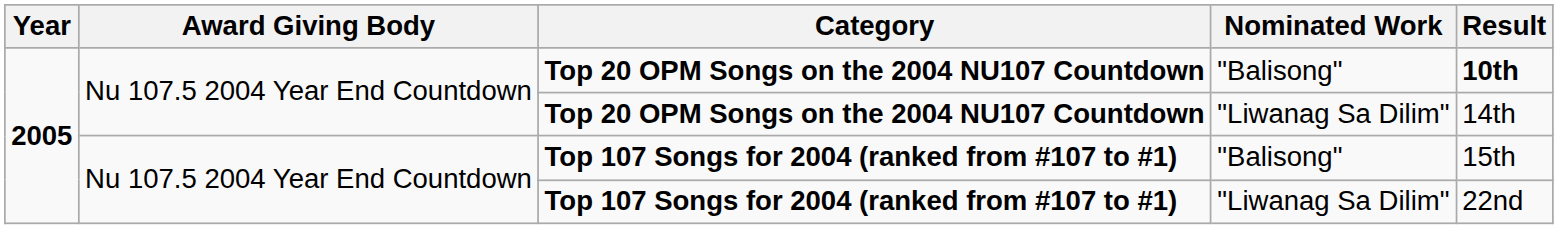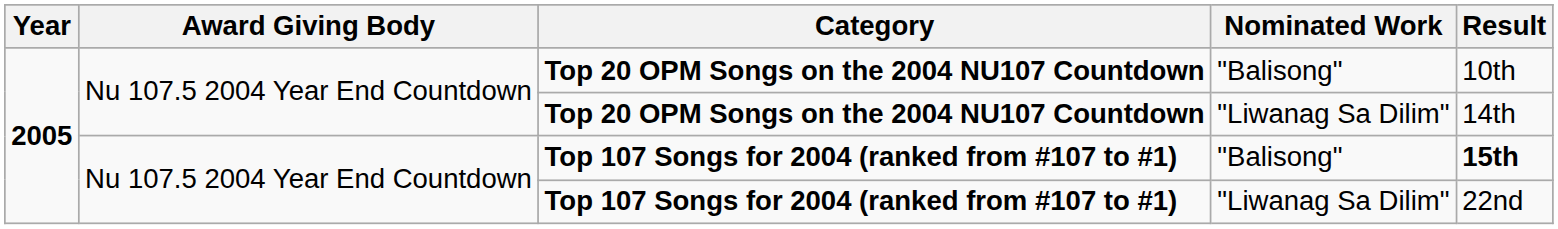(1490, 69) bold -> (1489, 69) normal
(1489, 157) normal -> (1490, 157) bold
